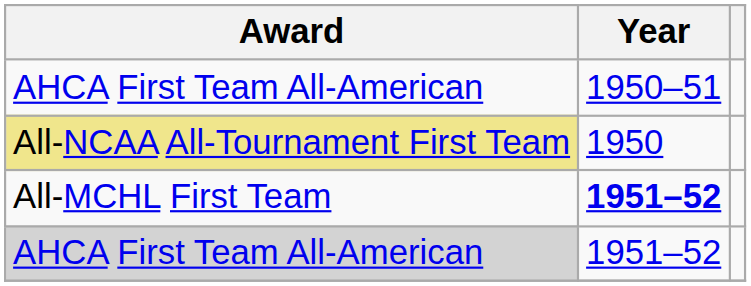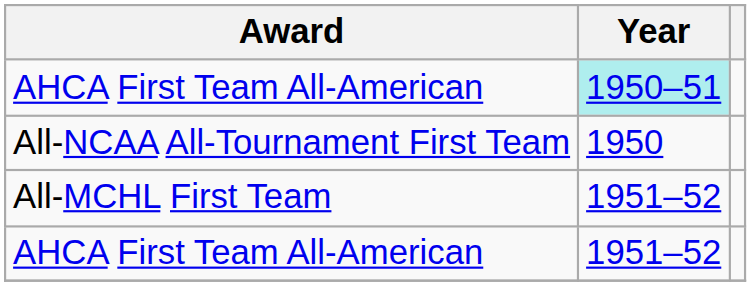(654, 87) no background -> (654, 87) paleturquoise background
(292, 142) khaki background -> (292, 142) no background
(654, 197) bold -> (654, 197) normal
(248, 252) lightgrey background -> (248, 252) no background
